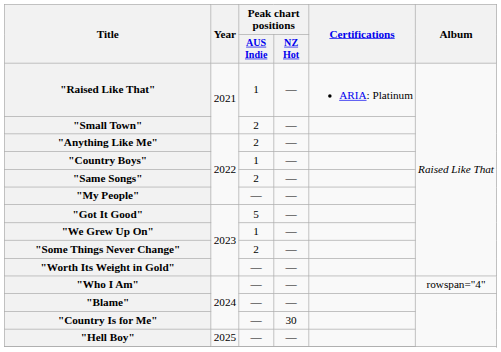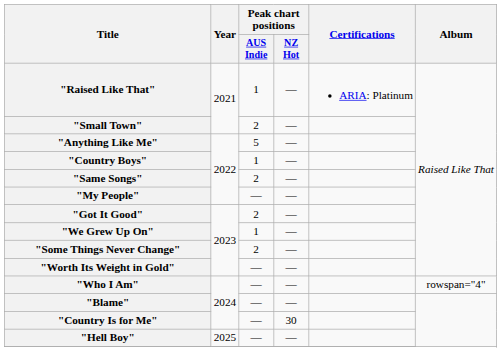(256, 142) 2 -> (256, 142) 5
(256, 213) 5 -> (256, 213) 2
